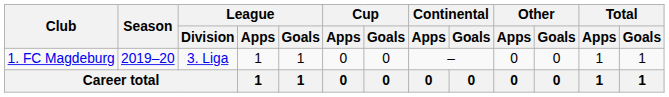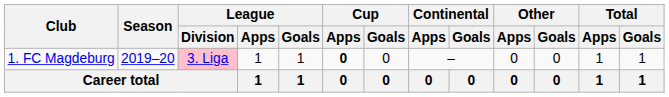(208, 59) no background -> (208, 59) pink background
(343, 59) normal -> (343, 59) bold
